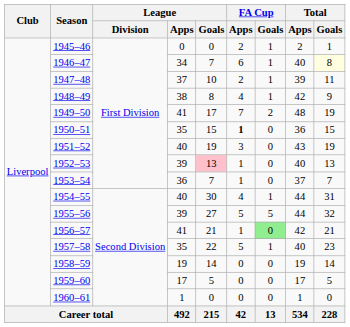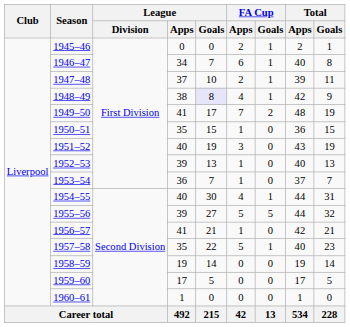(329, 63) lightyellow background -> (329, 63) no background
(211, 96) no background -> (211, 96) lavender background
(241, 130) bold -> (241, 130) normal
(211, 163) pink background -> (211, 163) no background
(270, 230) lightgreen background -> (270, 230) no background
